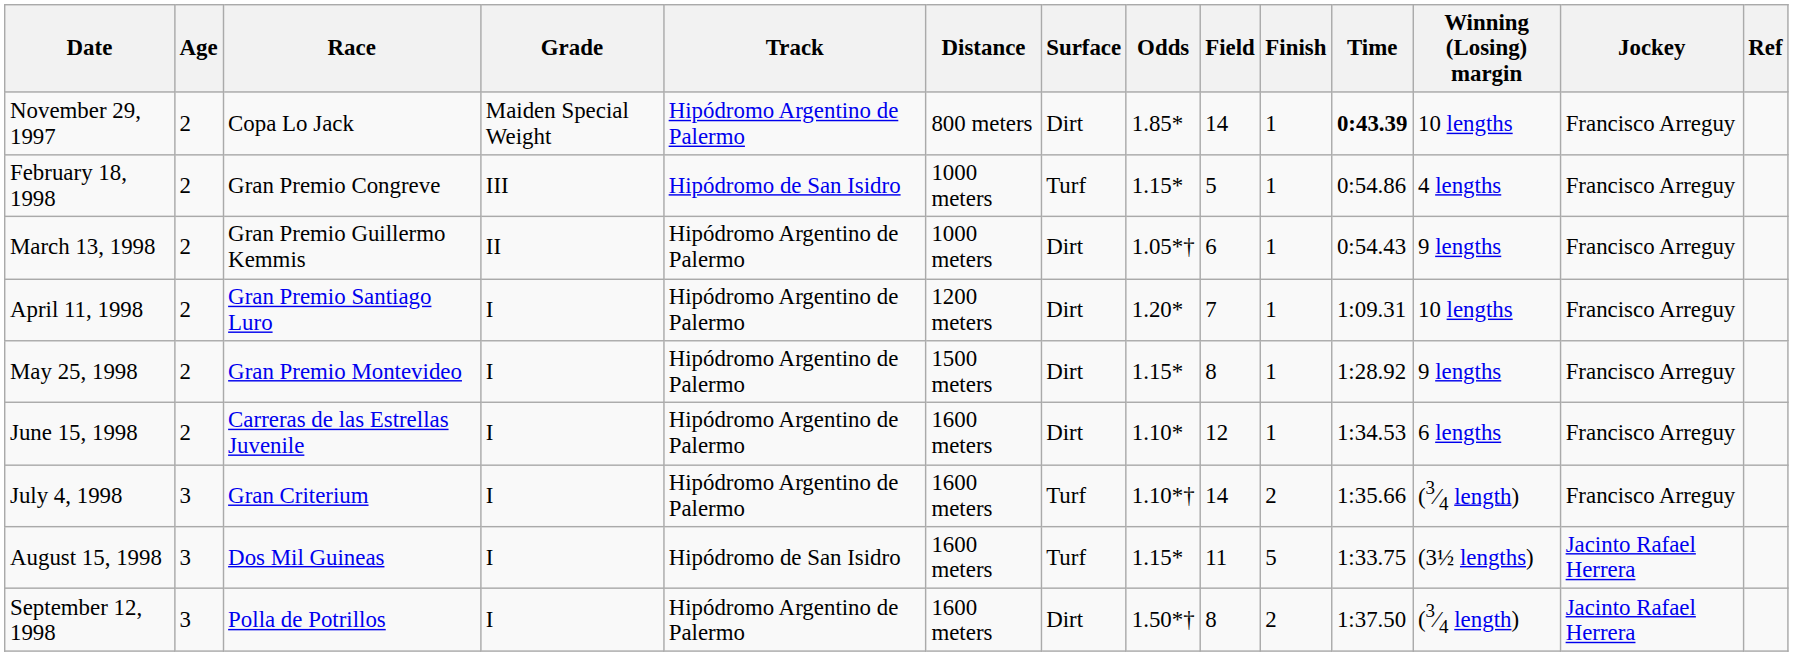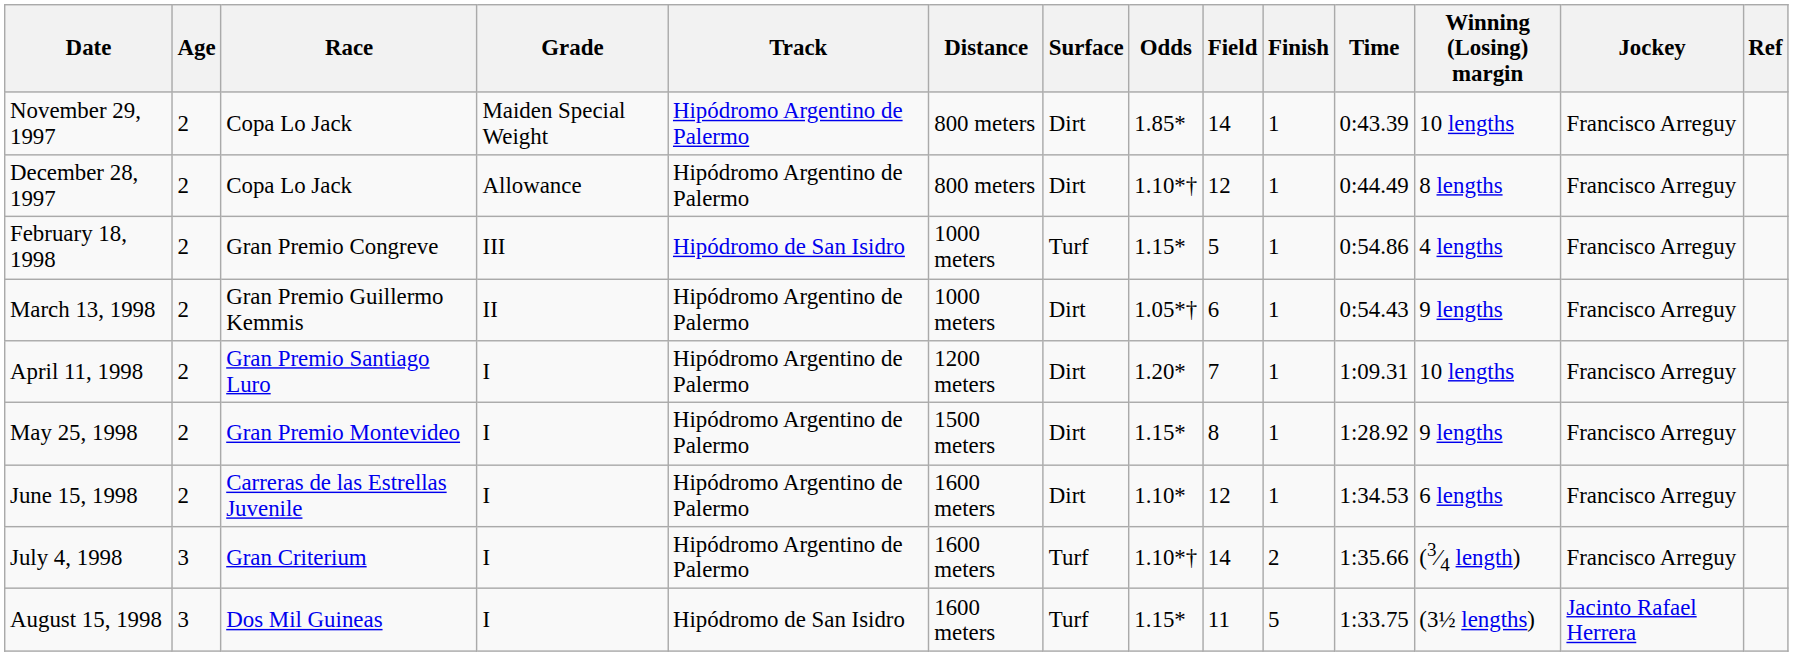(1372, 123) bold -> (1374, 123) normal
+ row: (74, 185)
- row: (76, 619)
